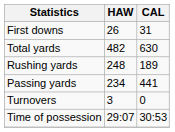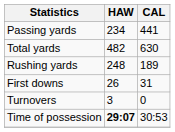rows swapped: (35, 30) <-> (42, 83)
(120, 118) normal -> (121, 118) bold
